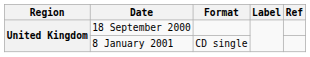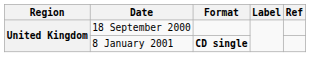(221, 44) normal -> (221, 44) bold
